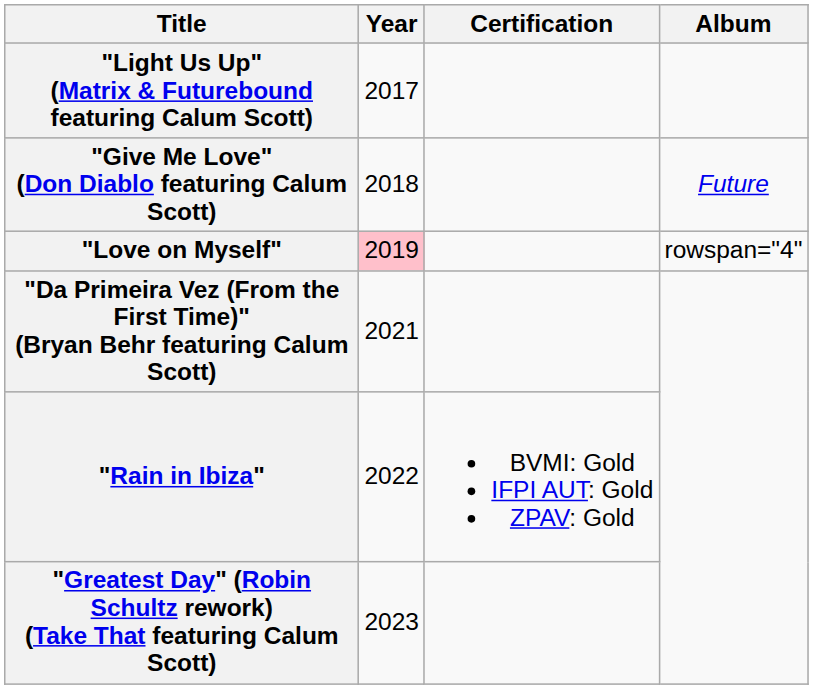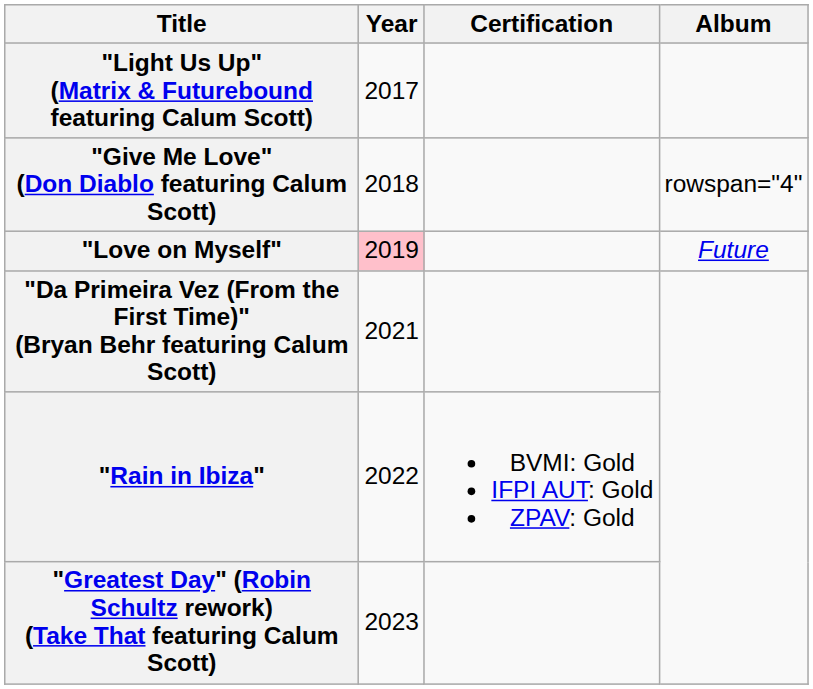(733, 184) Future -> (733, 184) rowspan="4"
(733, 250) rowspan="4" -> (733, 250) Future
